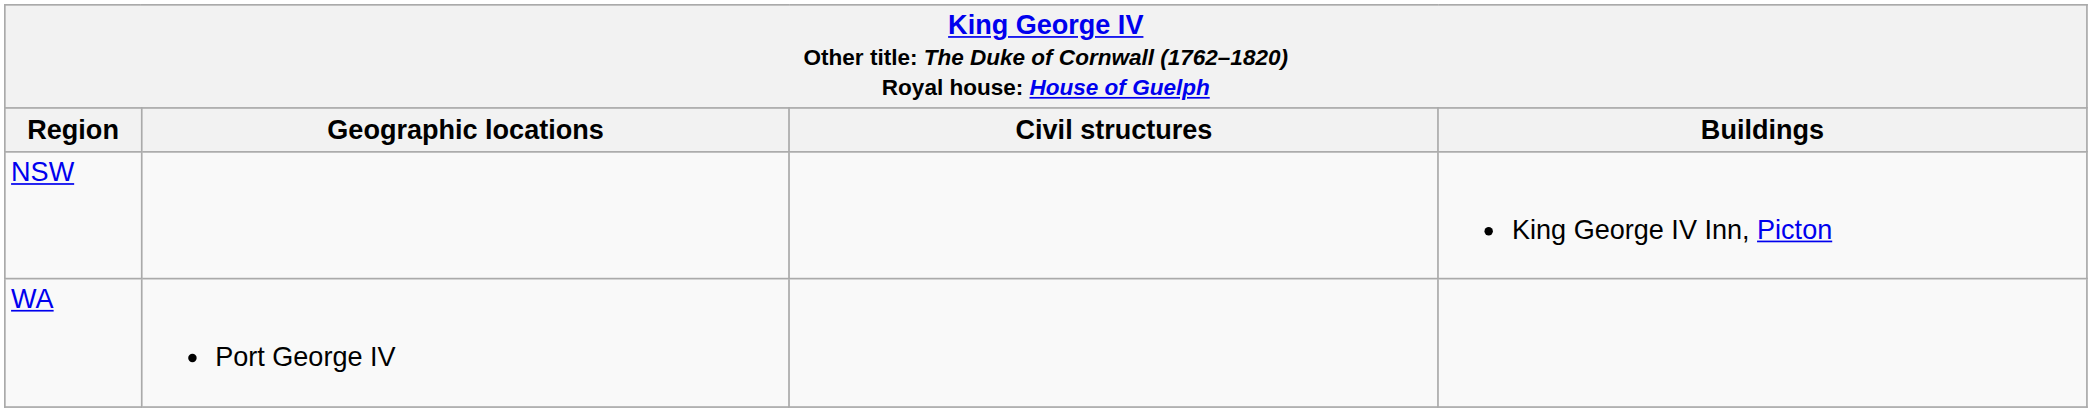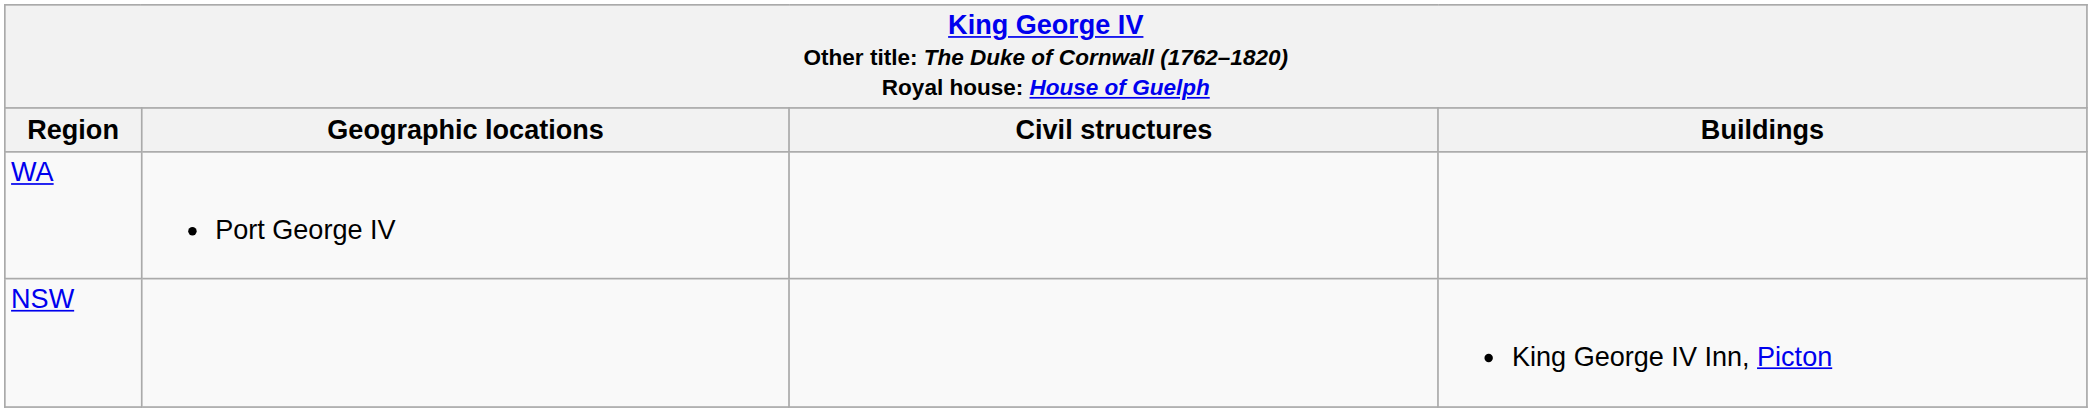rows swapped: (43, 172) <-> (32, 299)
